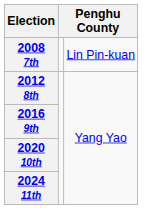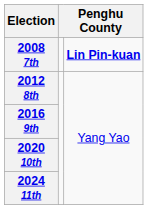(101, 54) normal -> (103, 54) bold
